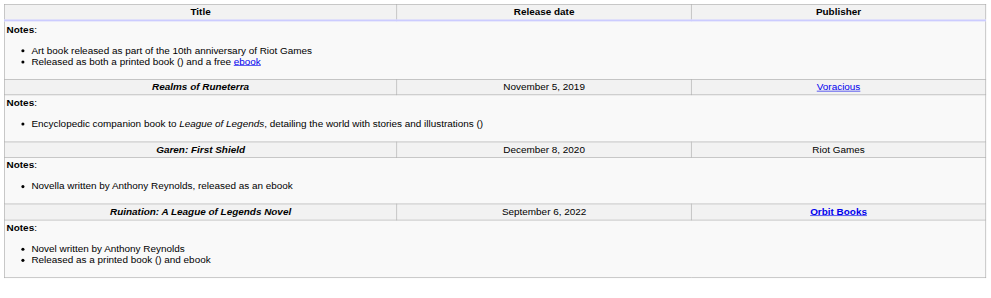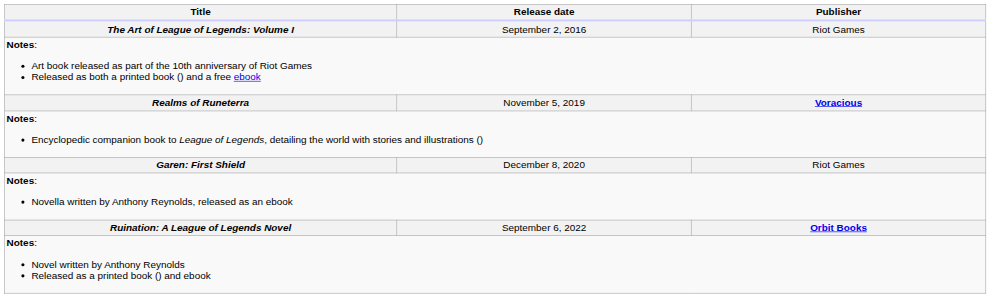+ row: (201, 29)
(839, 87) normal -> (839, 102) bold
